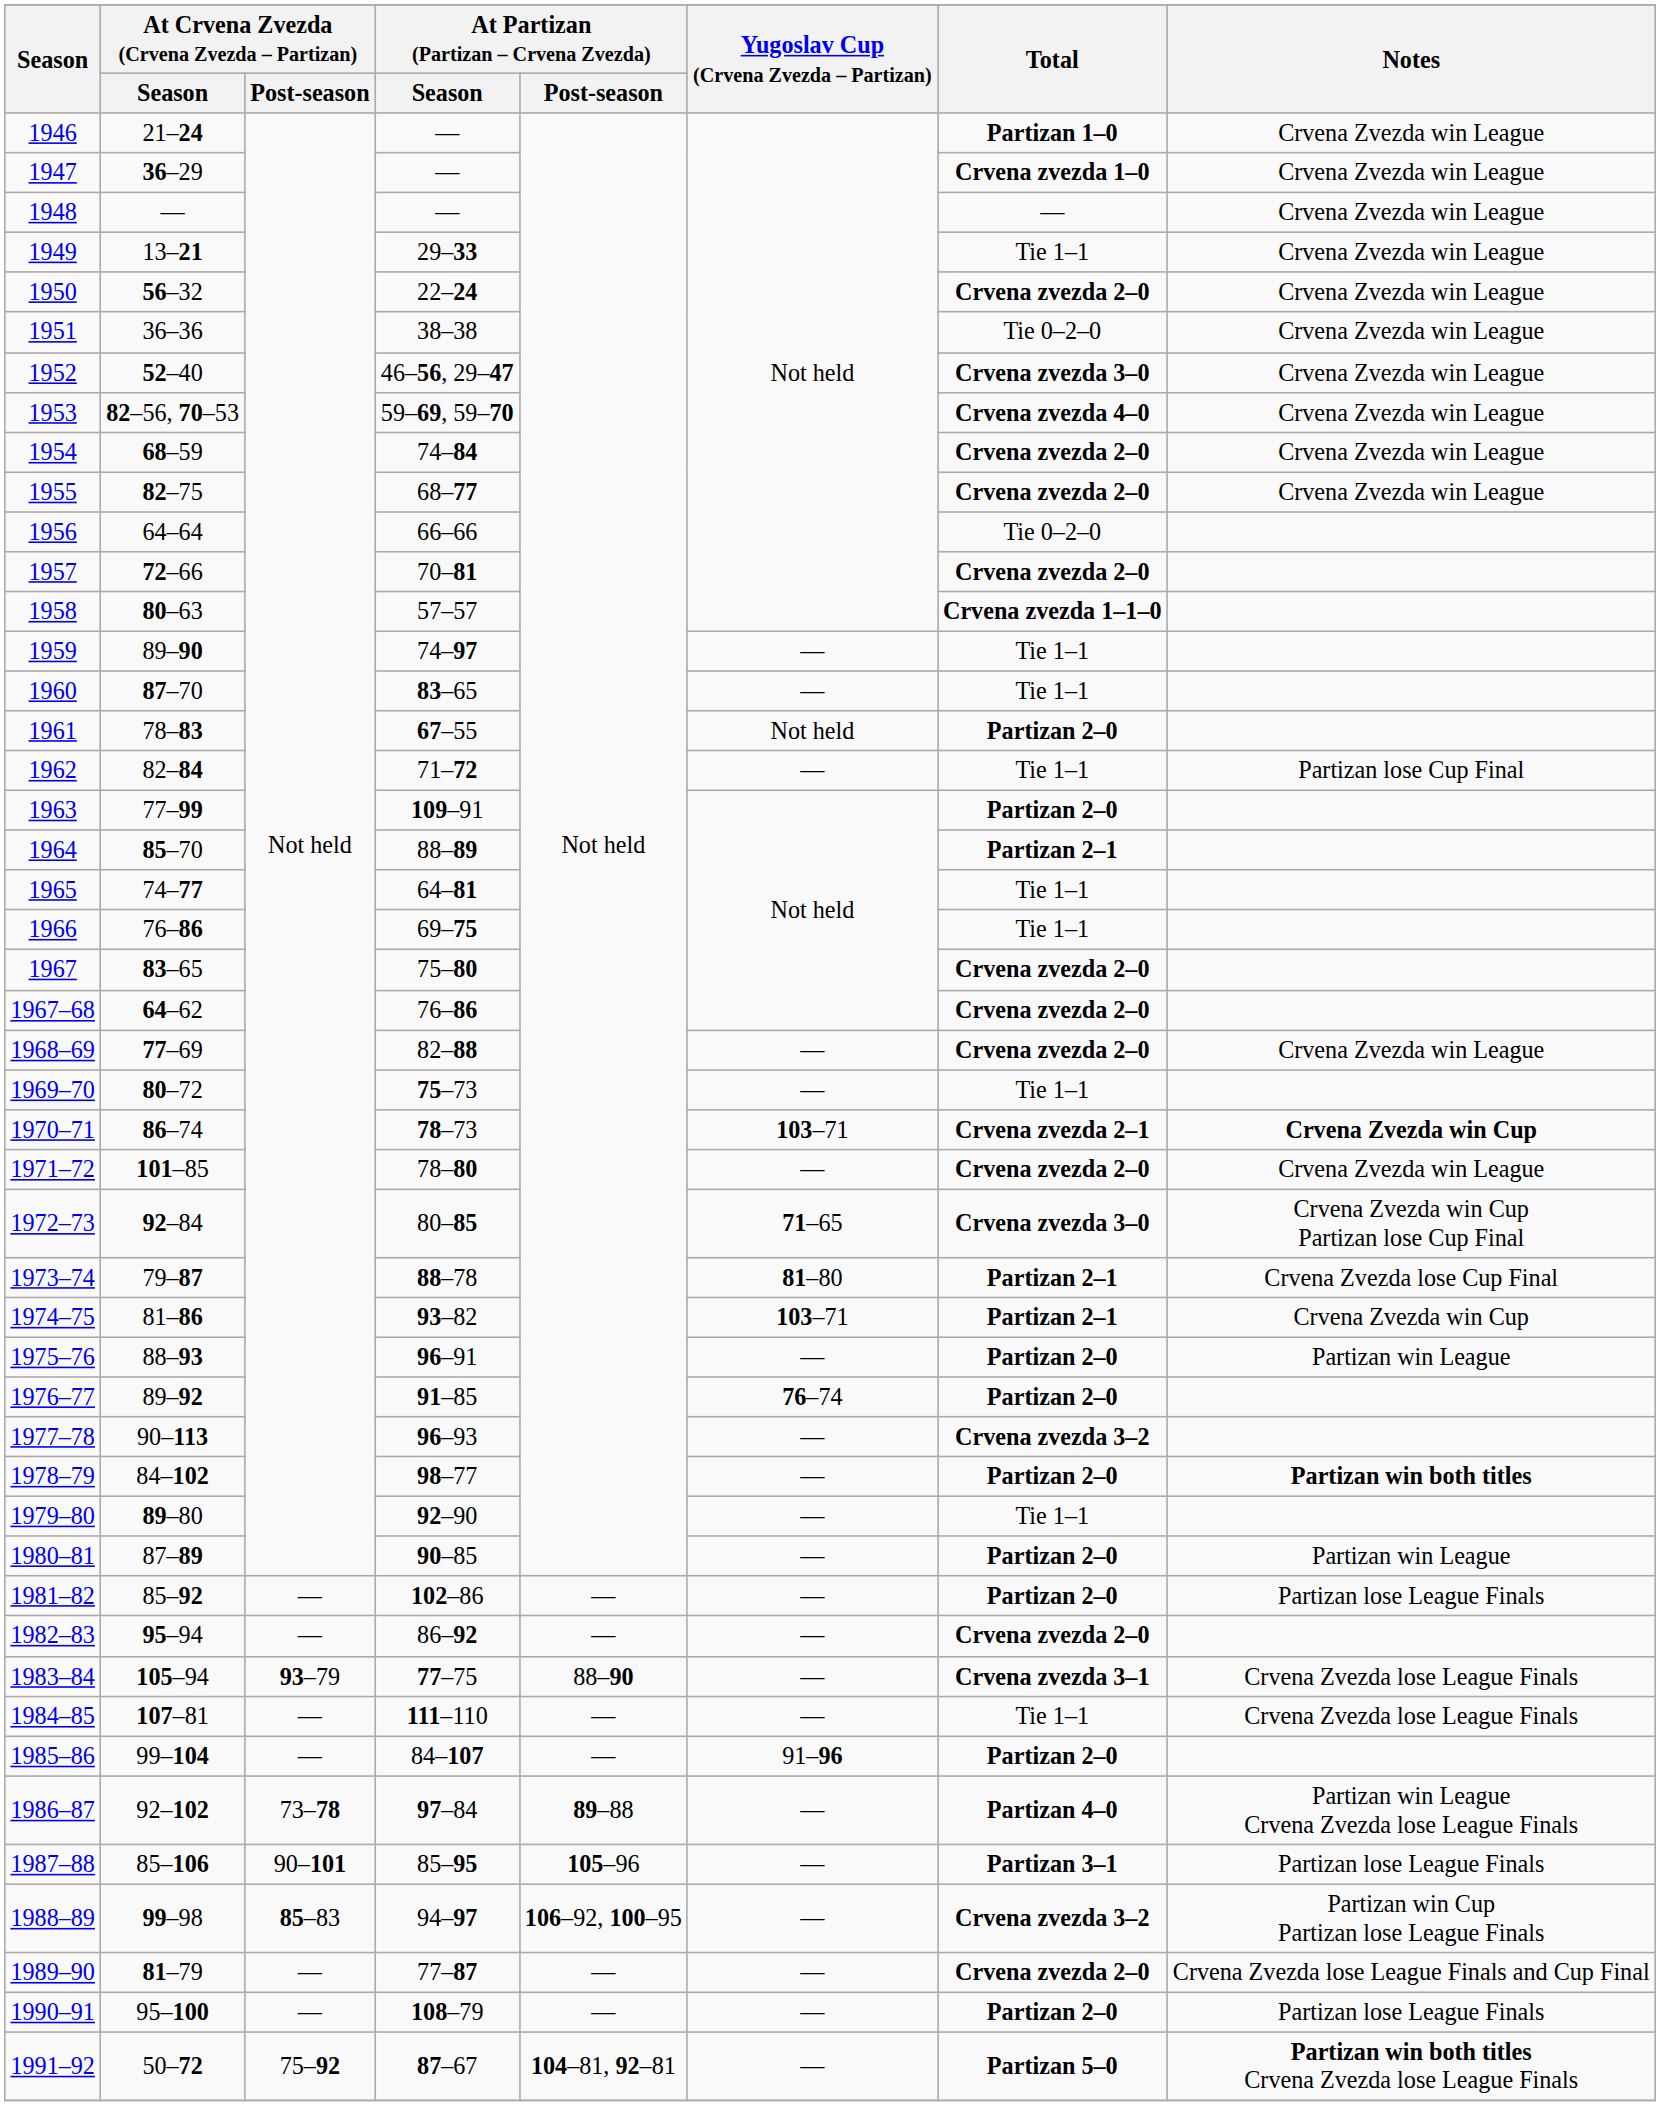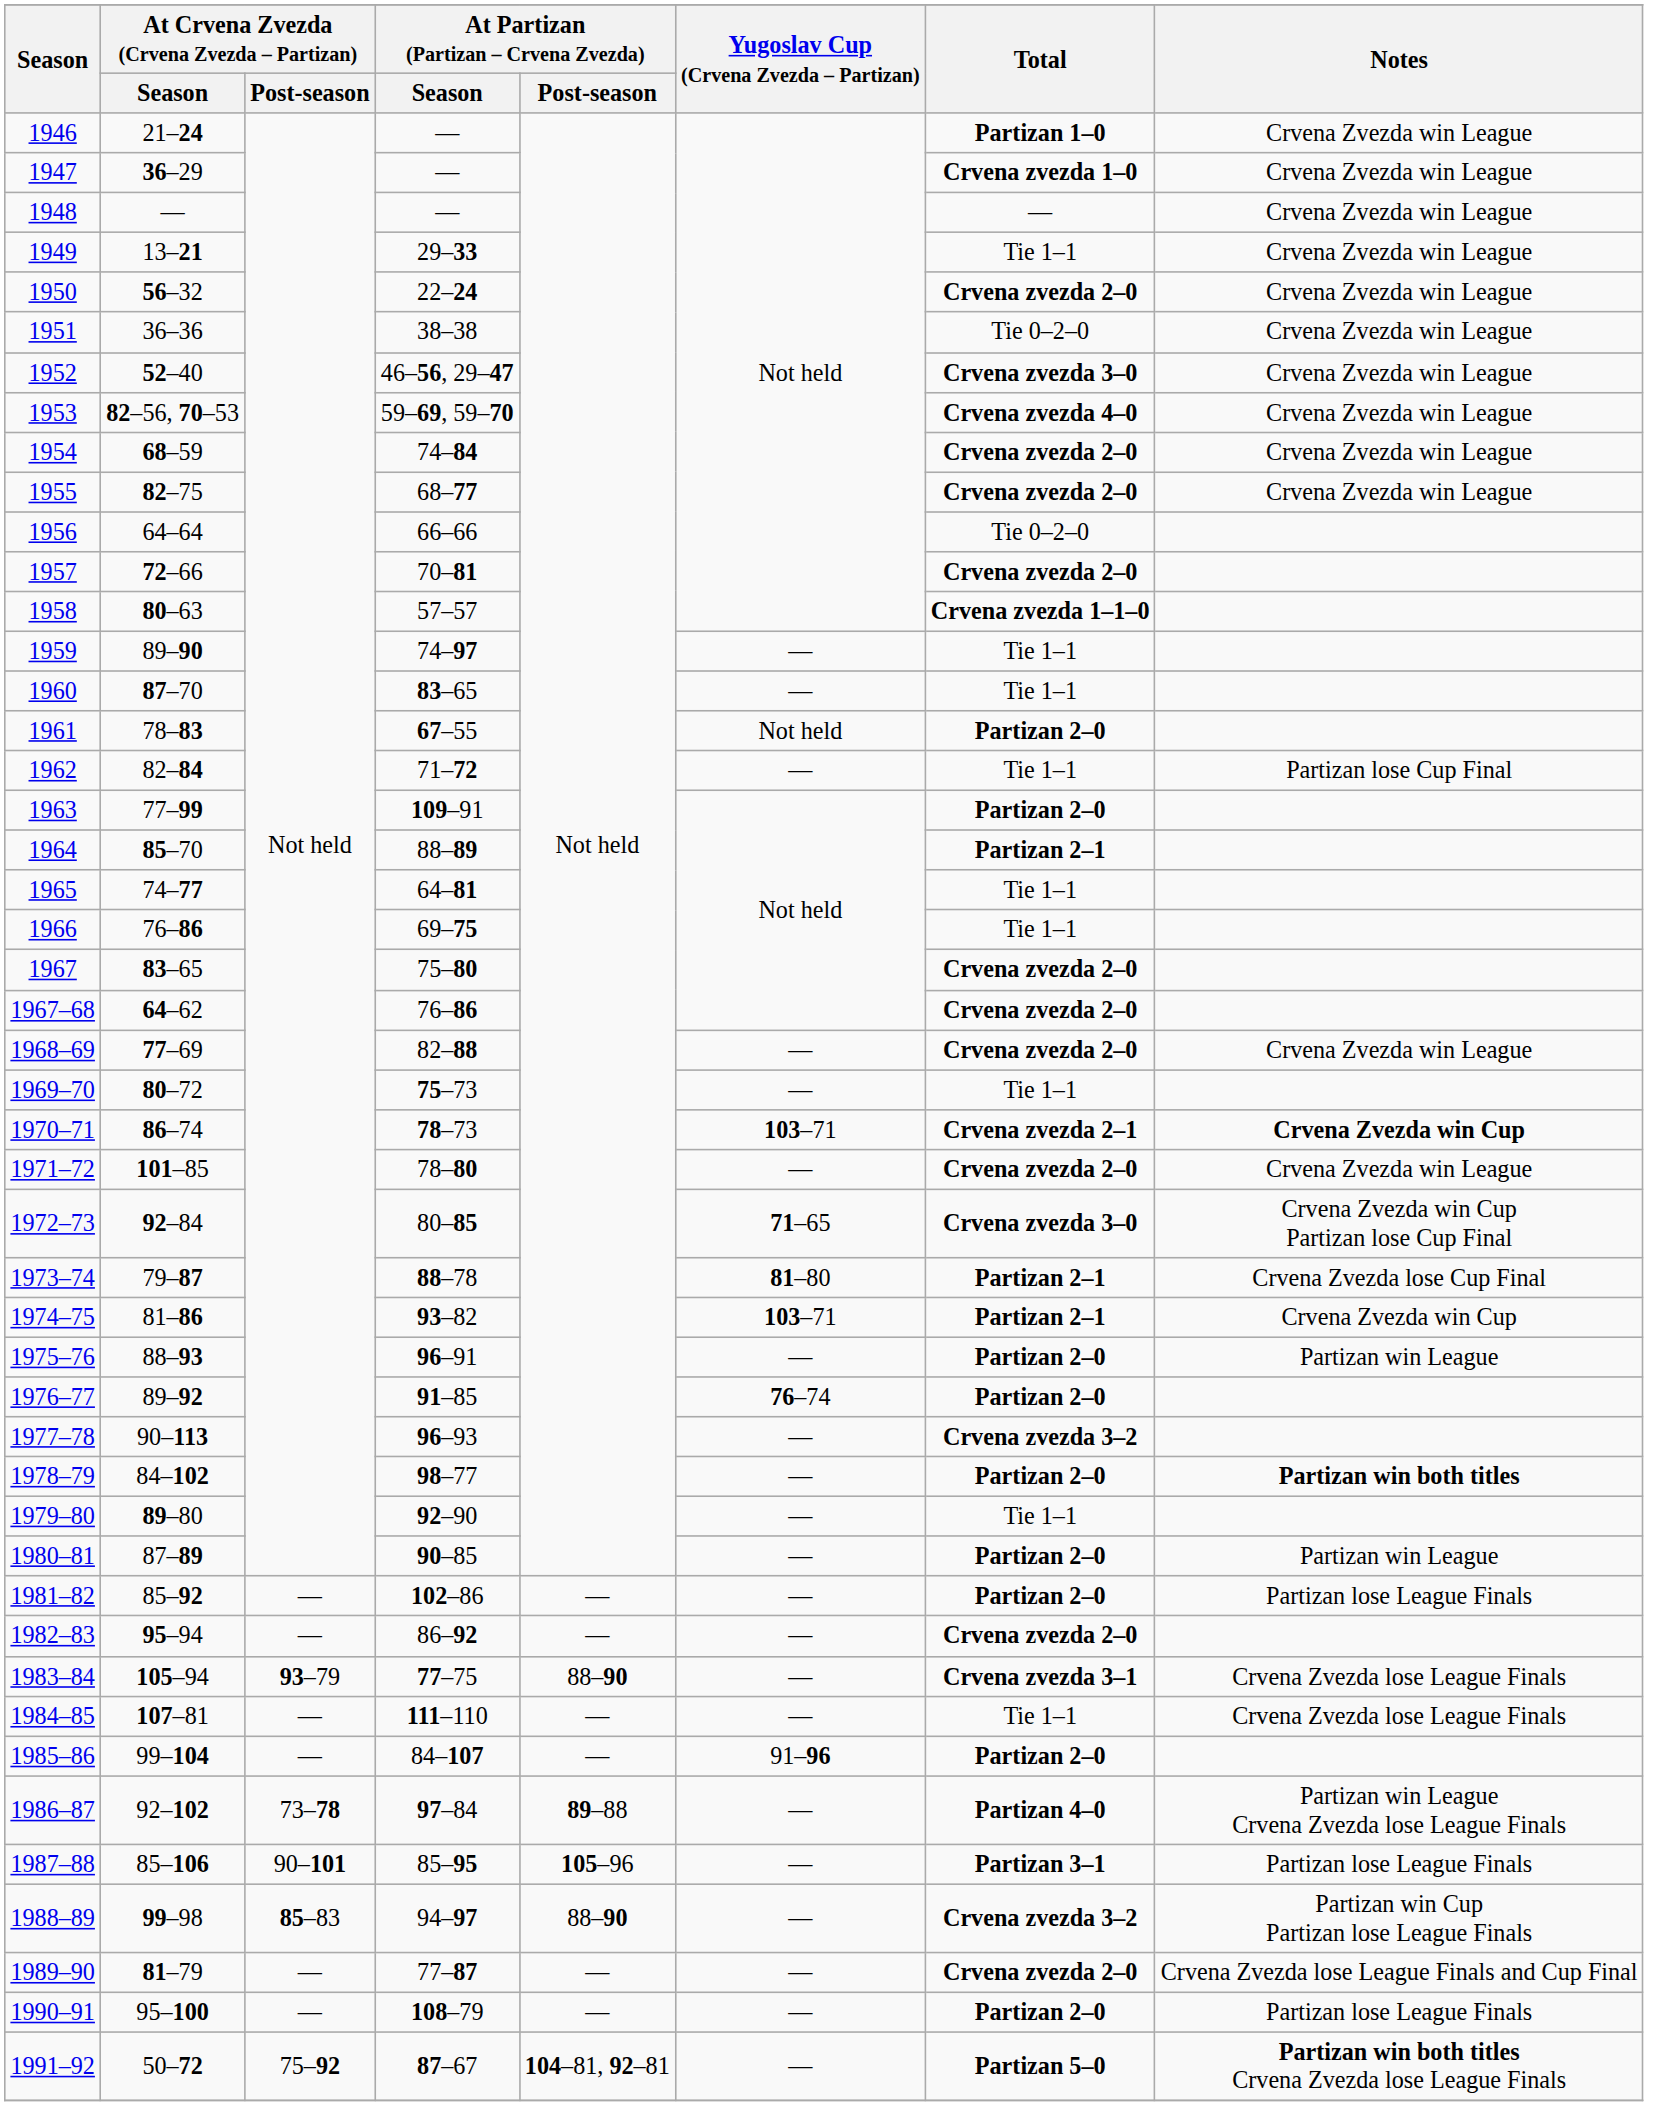(603, 1918) 106–92, 100–95 -> (597, 1918) 88–90
